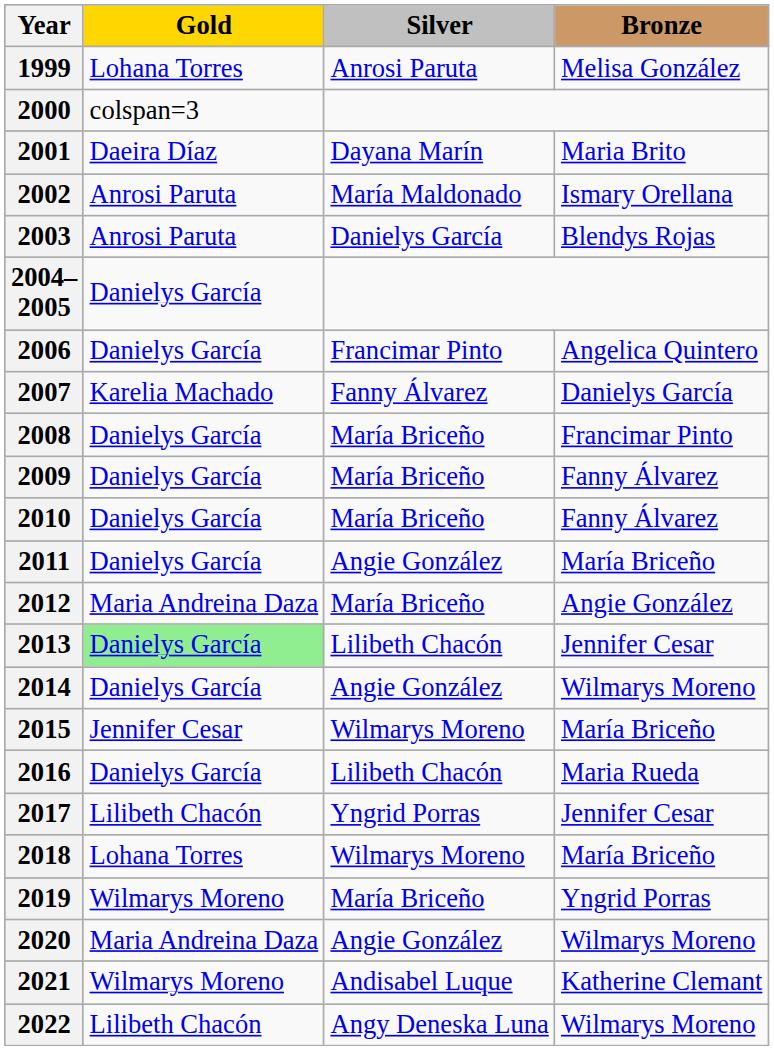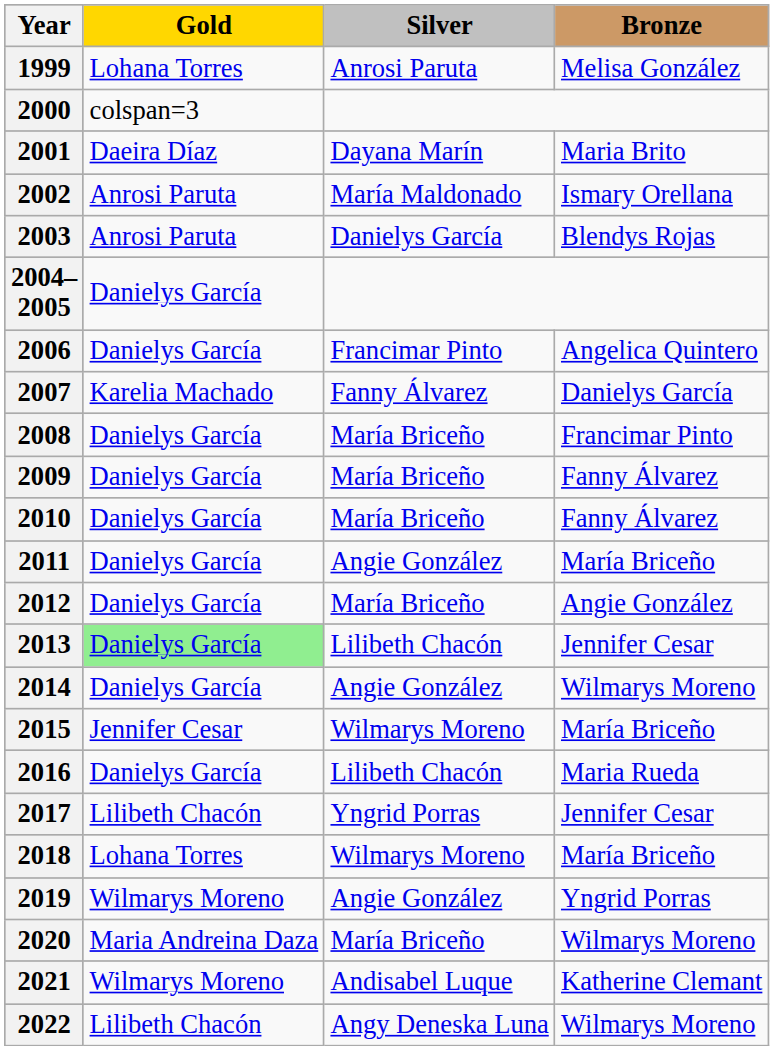(204, 603) Maria Andreina Daza -> (176, 603) Danielys García
(408, 897) María Briceño -> (416, 897) Angie González
(416, 940) Angie González -> (408, 940) María Briceño
